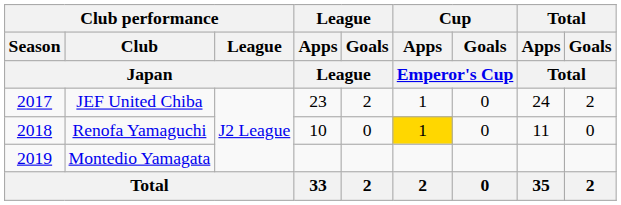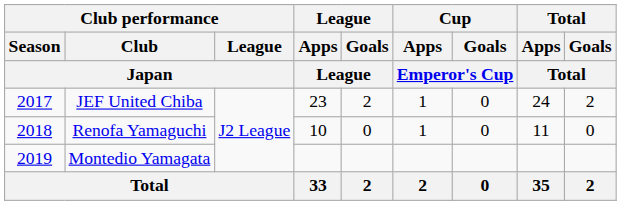(423, 130) gold background -> (423, 130) no background
